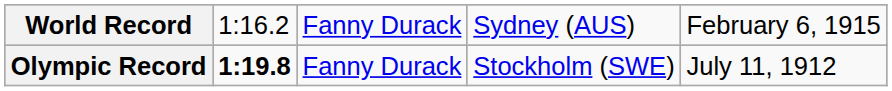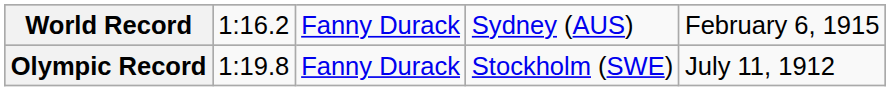(255, 66) bold -> (254, 66) normal
